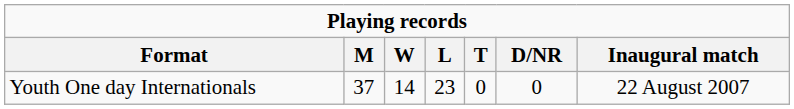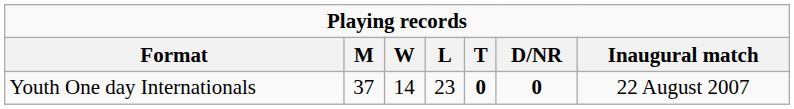(481, 87) normal -> (481, 87) bold
(537, 87) normal -> (537, 87) bold
